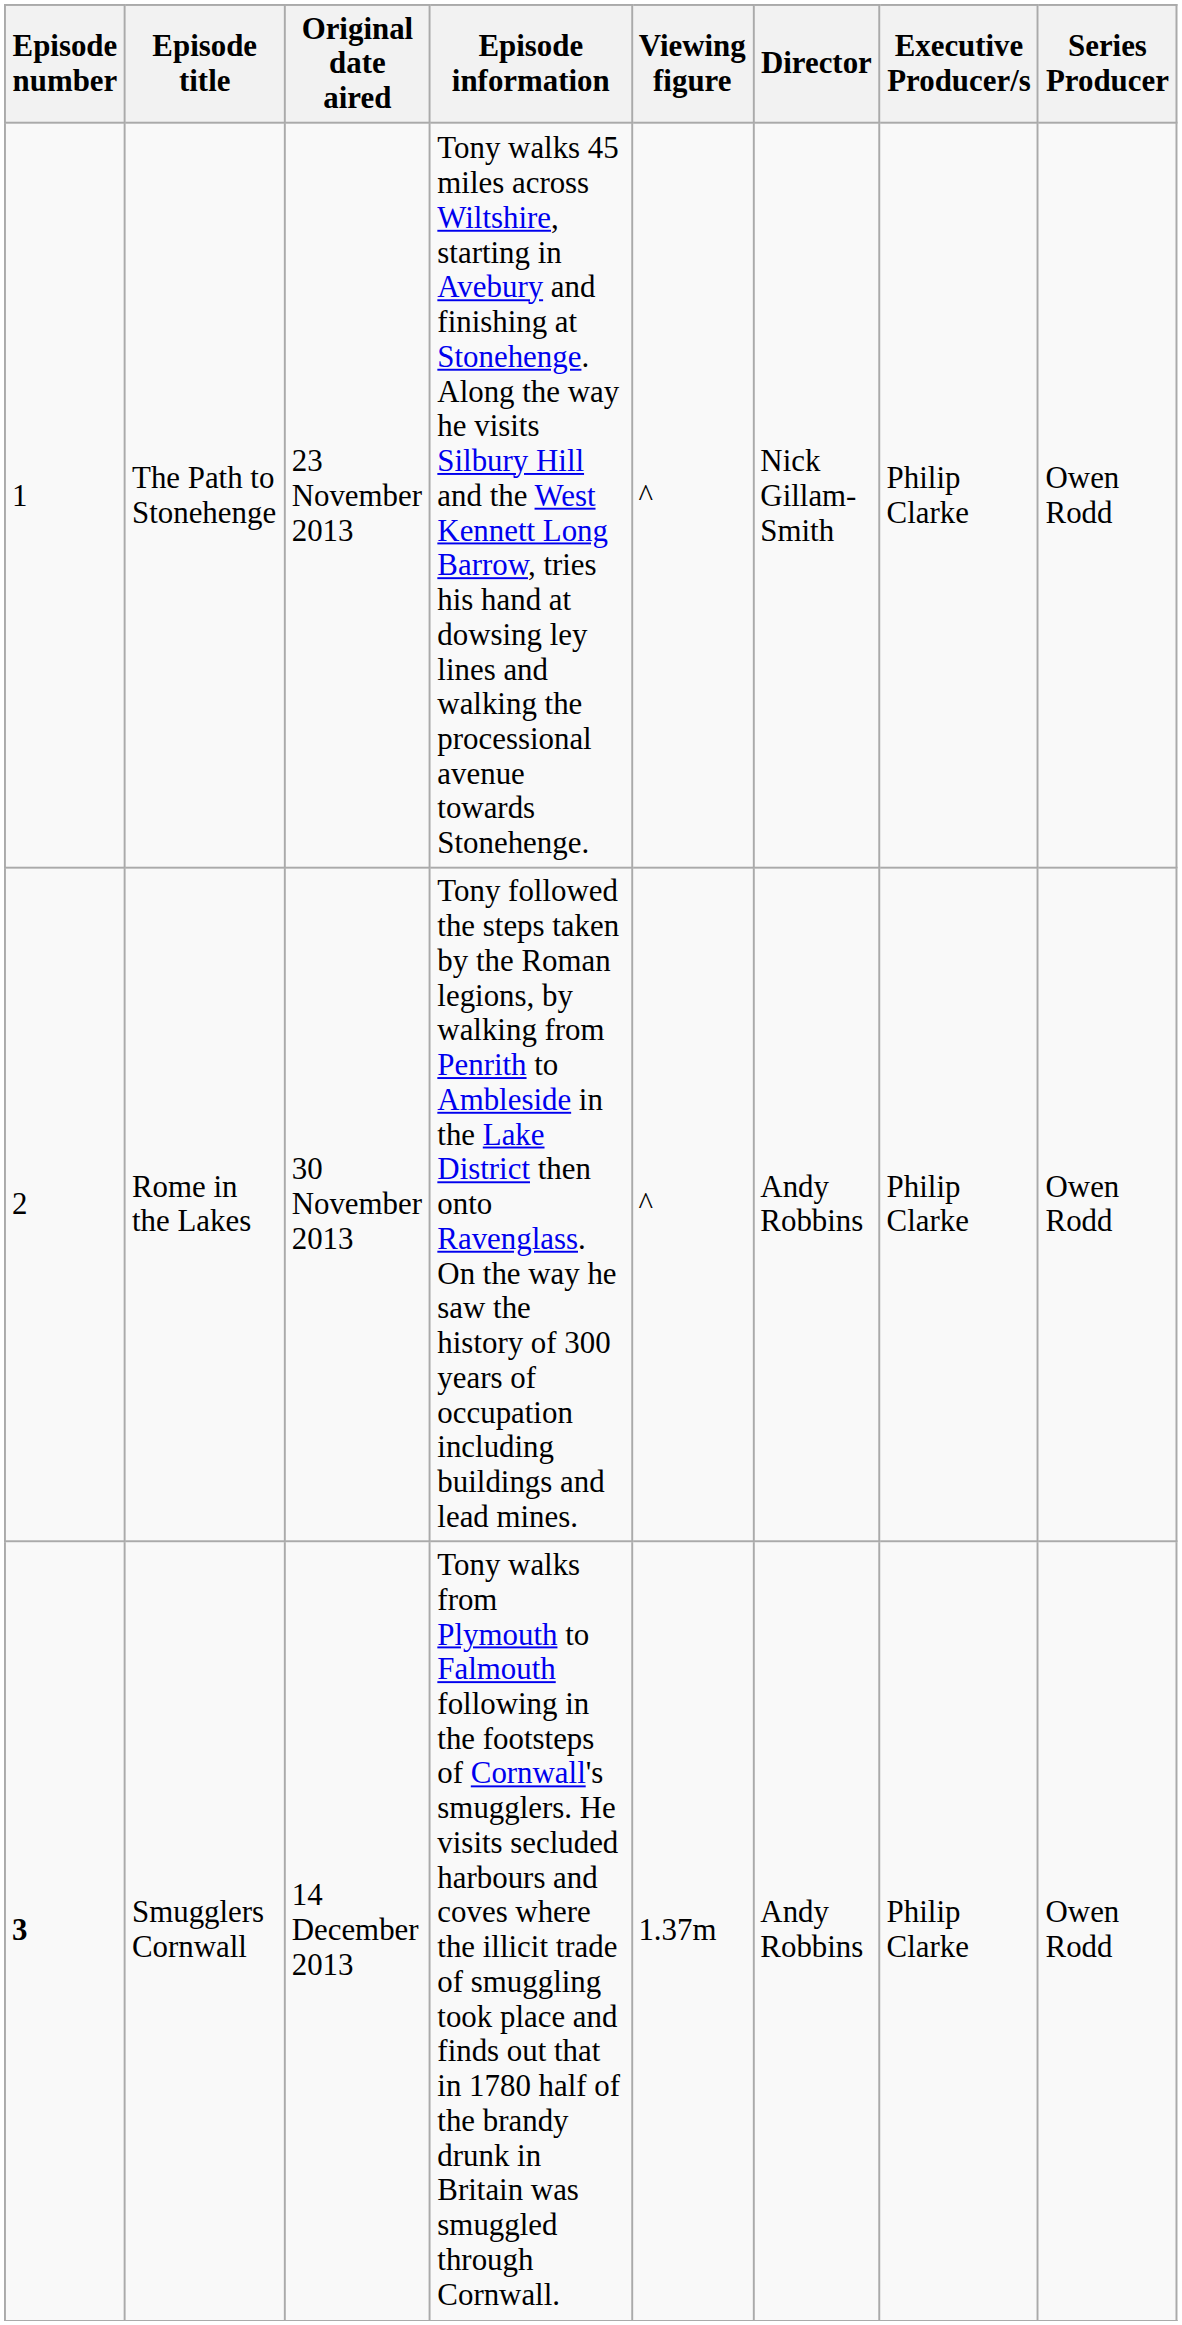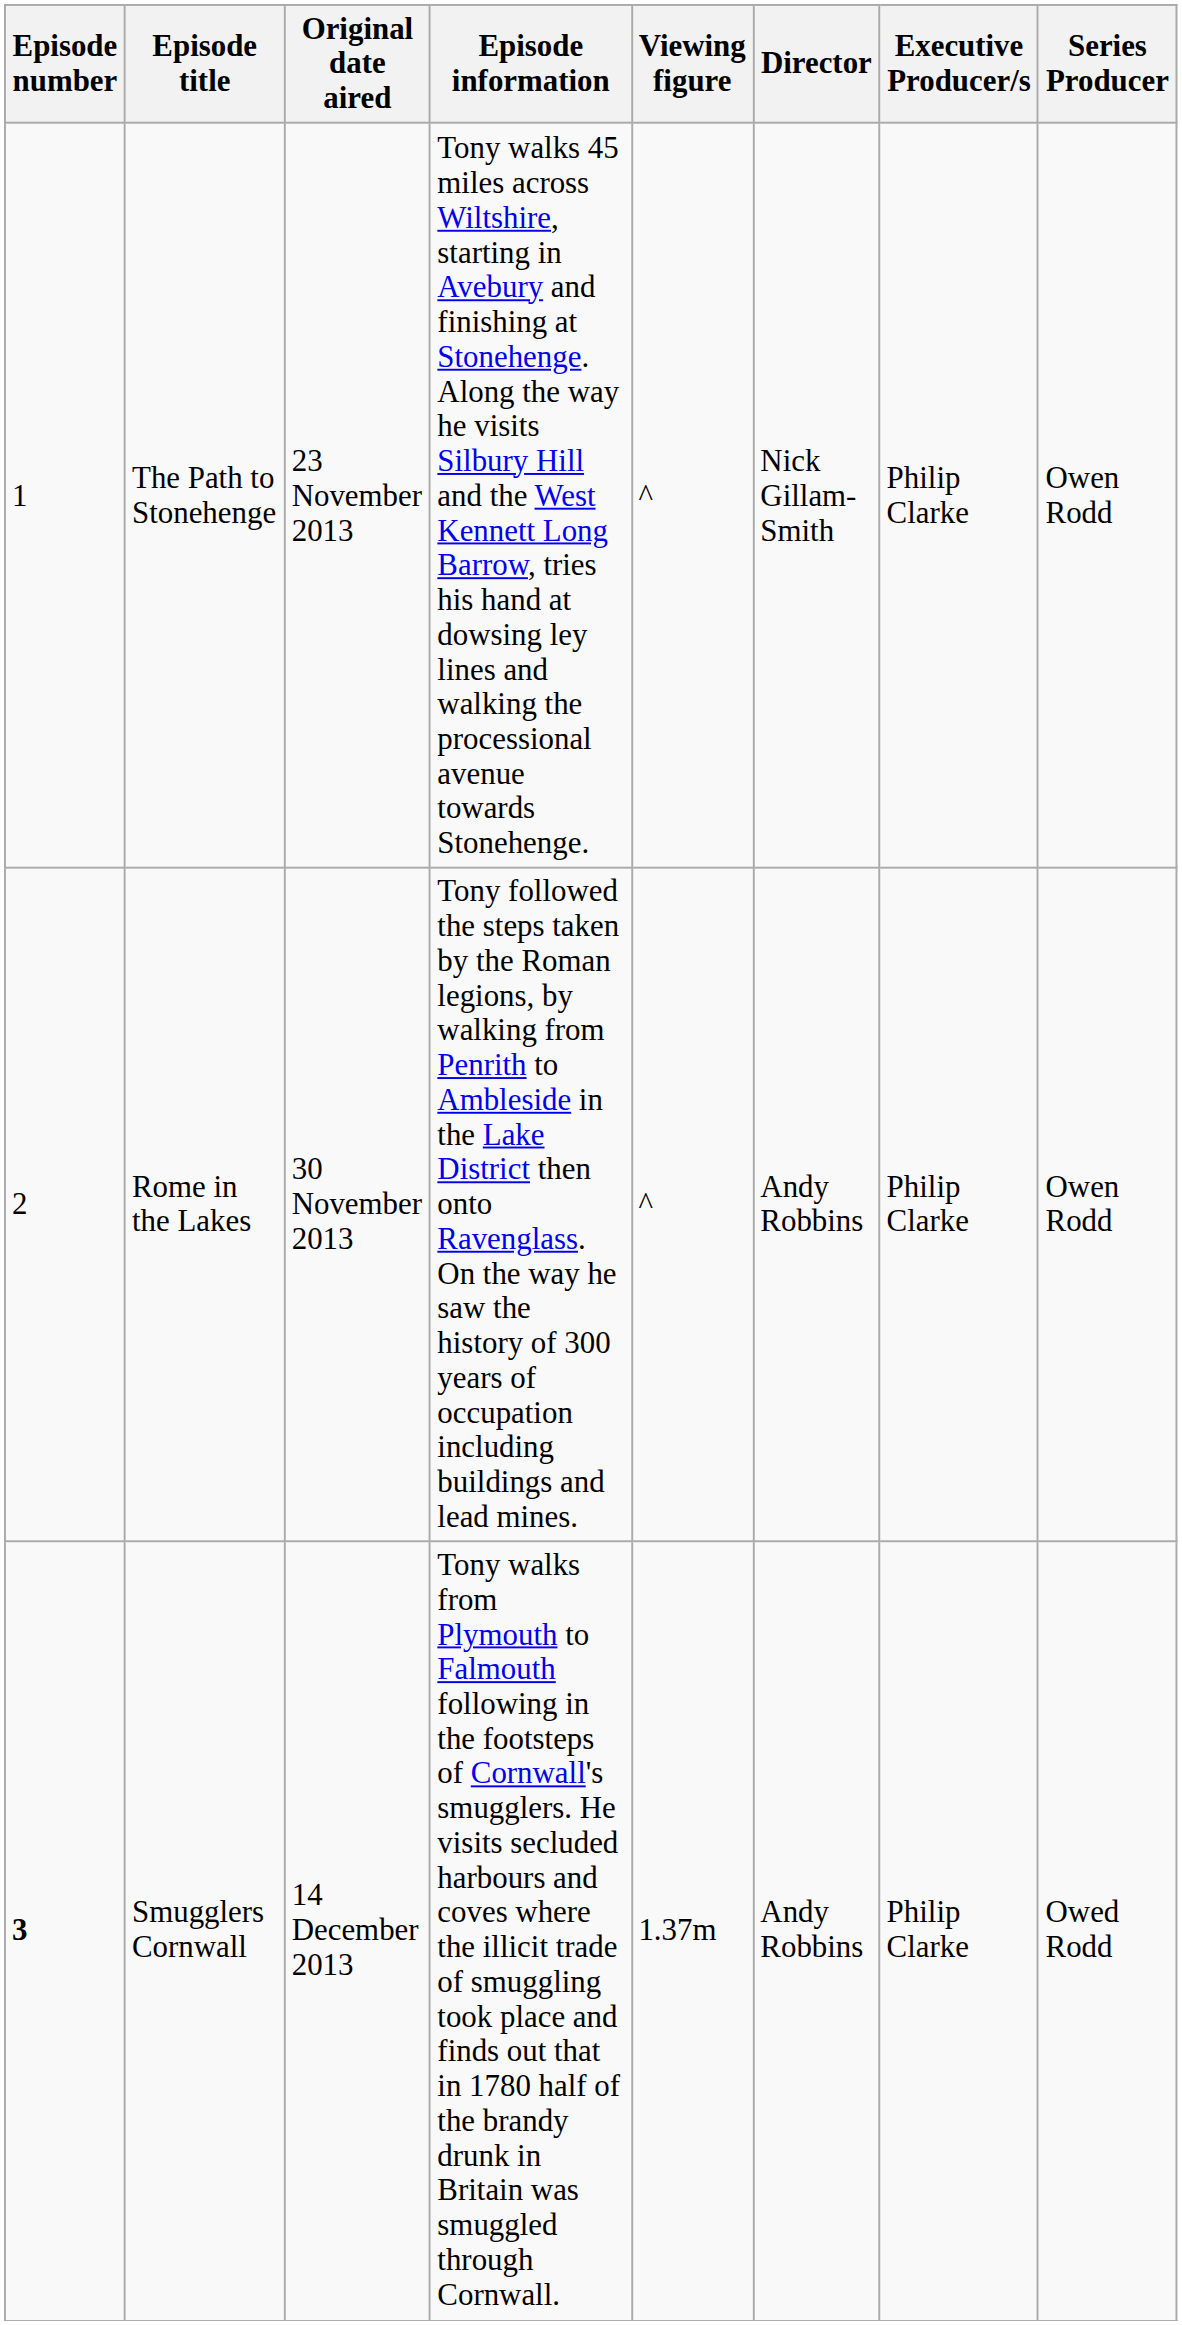(1082, 1930) Owen Rodd -> (1082, 1930) Owed Rodd
